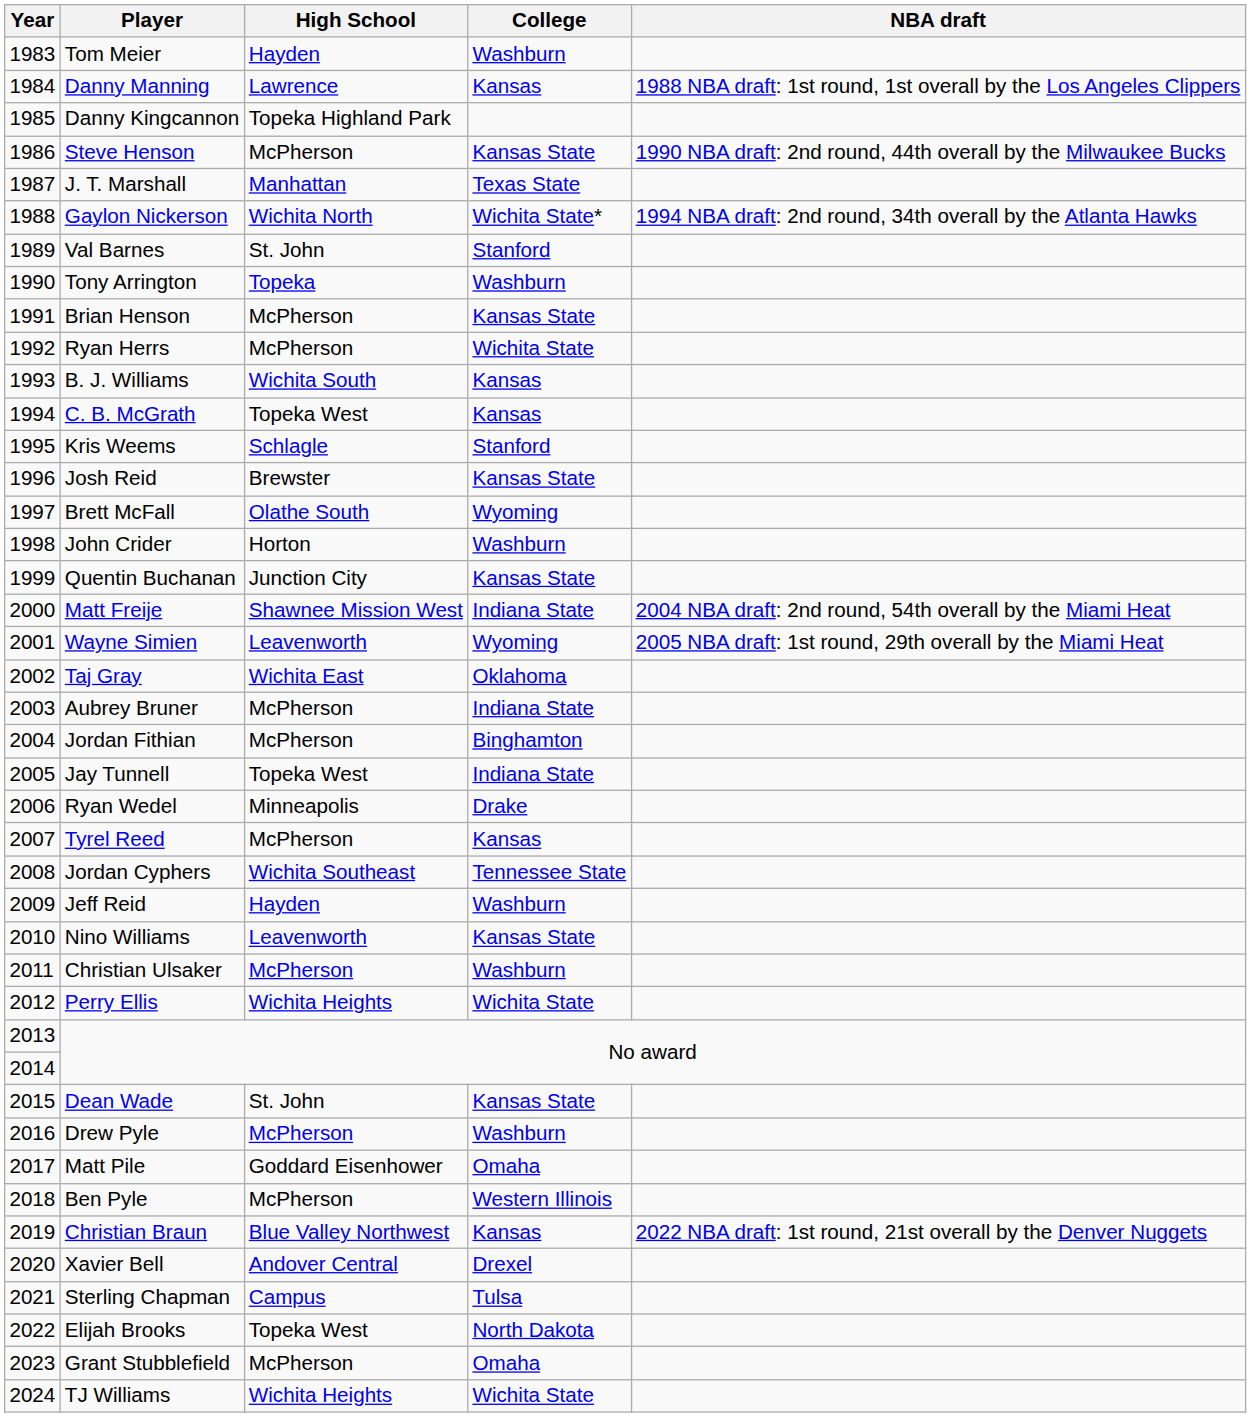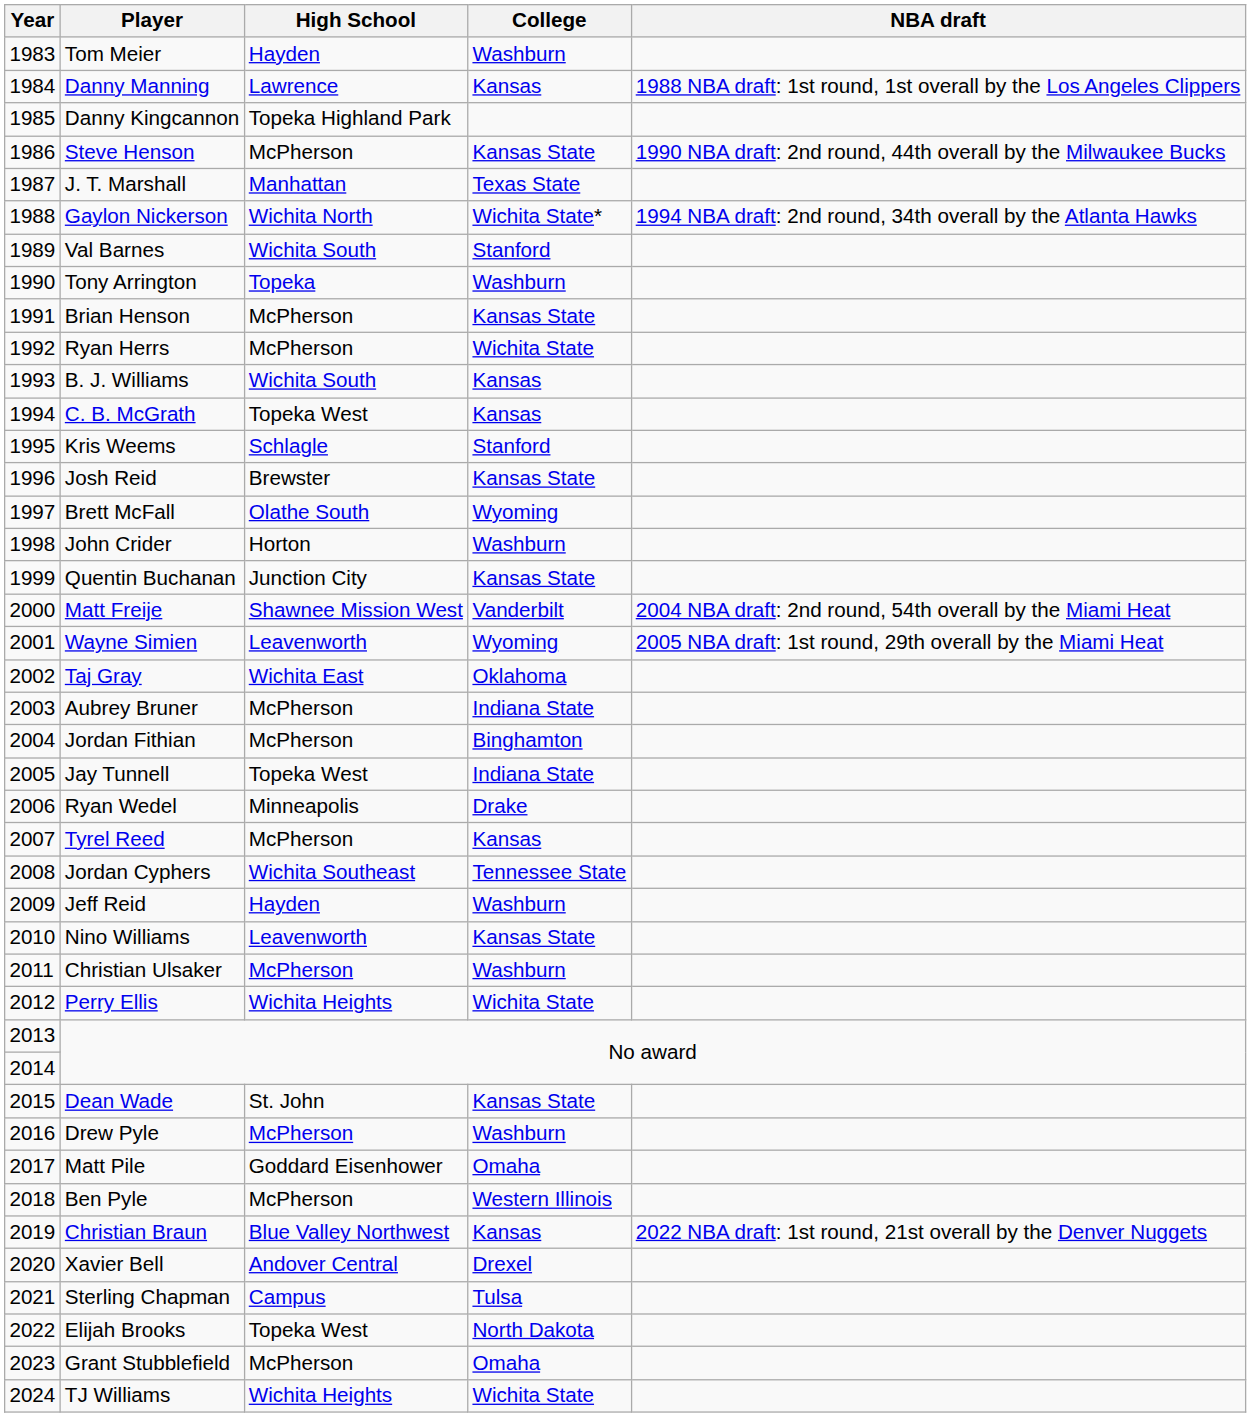(287, 250) St. John -> (312, 250) Wichita South
(533, 610) Indiana State -> (518, 610) Vanderbilt
